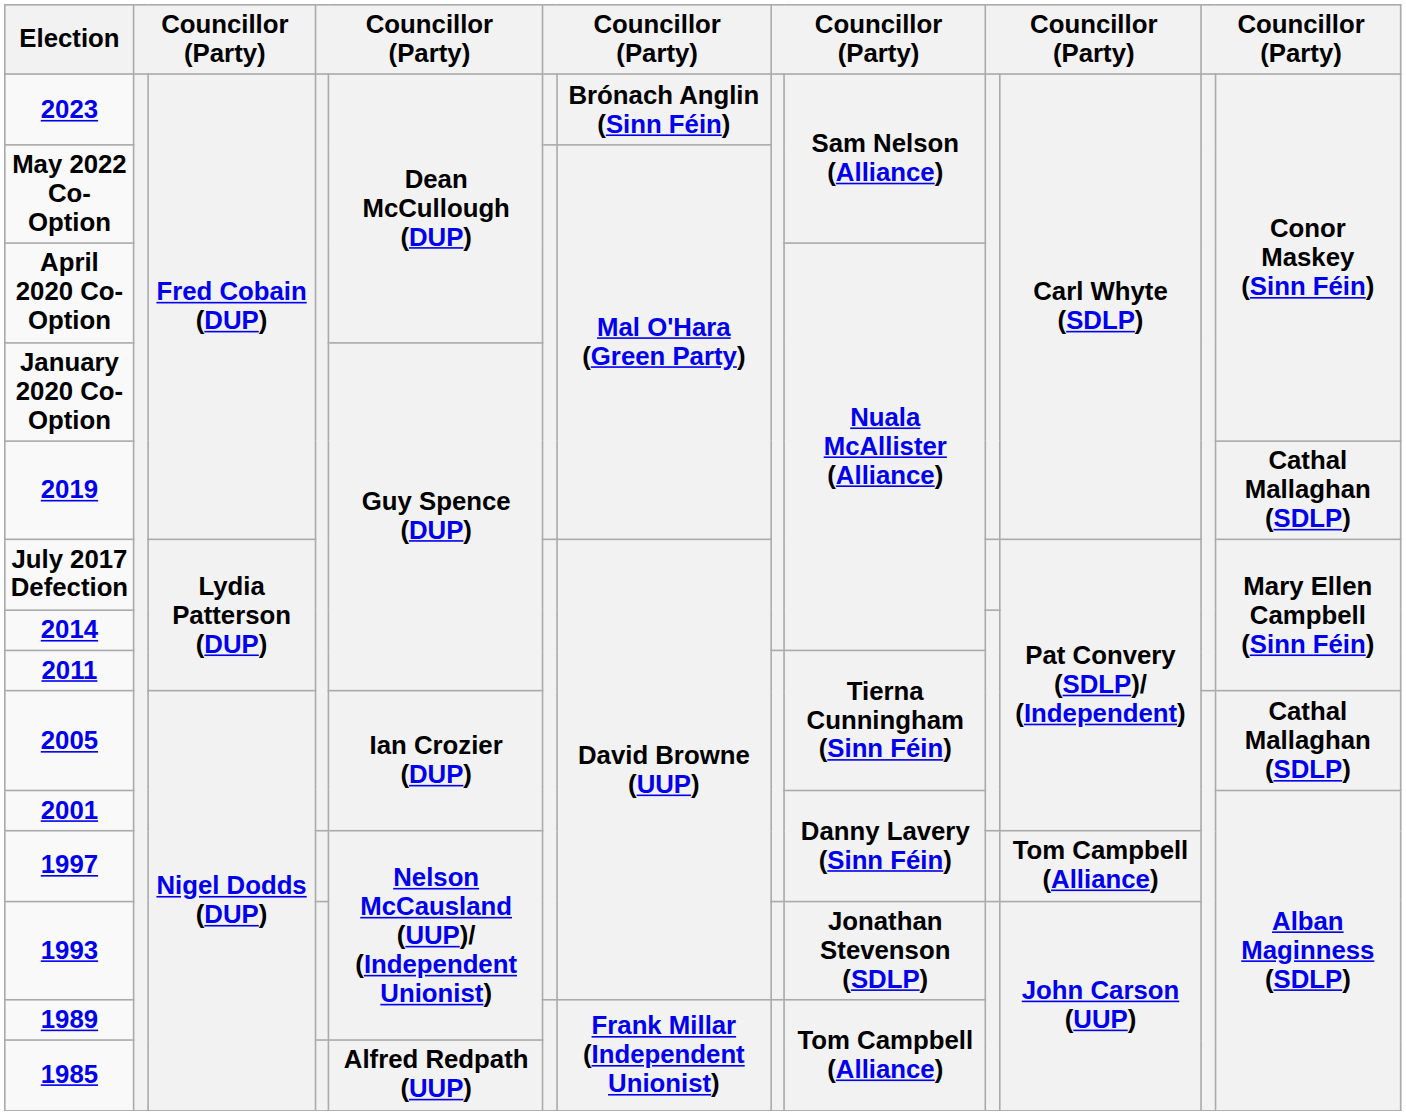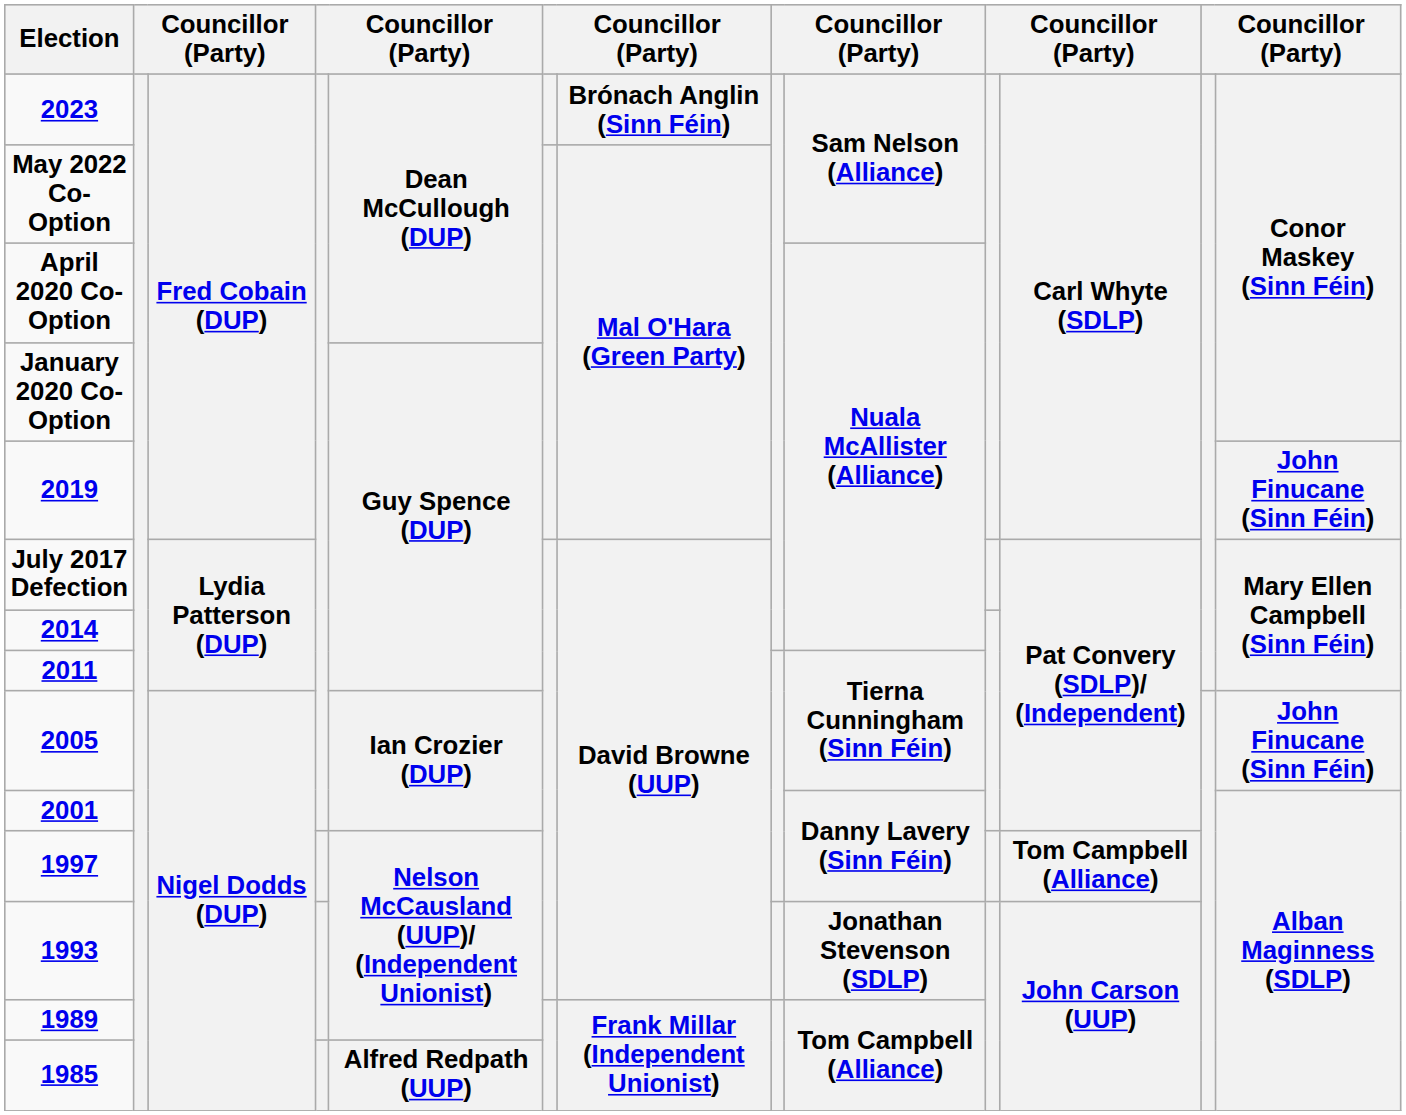(1308, 490) Cathal Mallaghan (SDLP) -> (1308, 490) John Finucane (Sinn Féin)
(1308, 740) Cathal Mallaghan (SDLP) -> (1308, 740) John Finucane (Sinn Féin)
